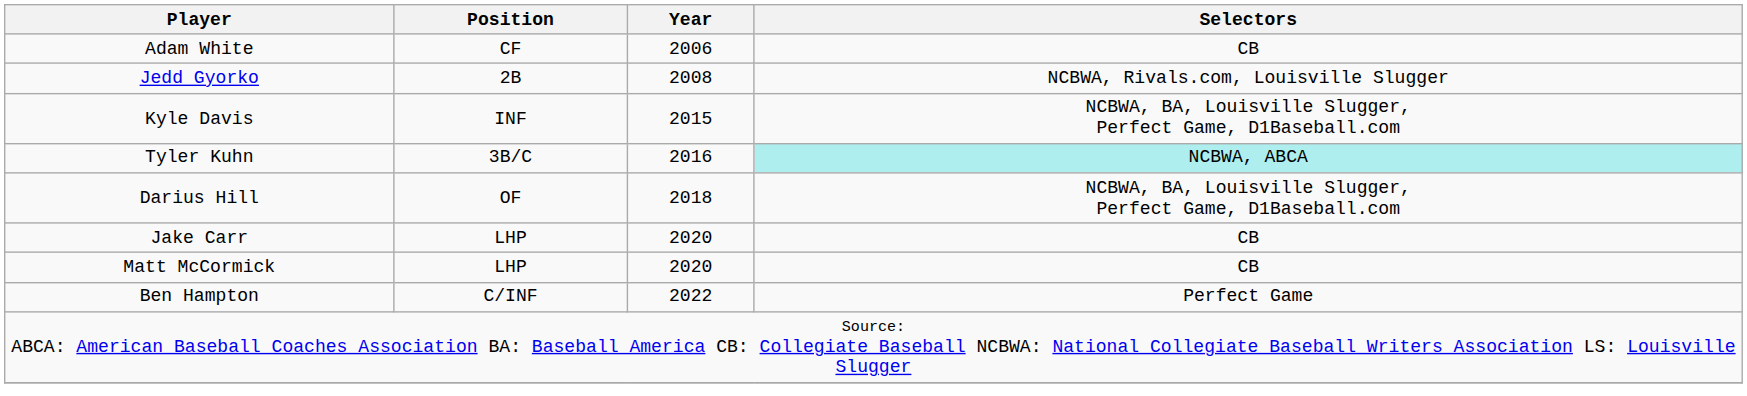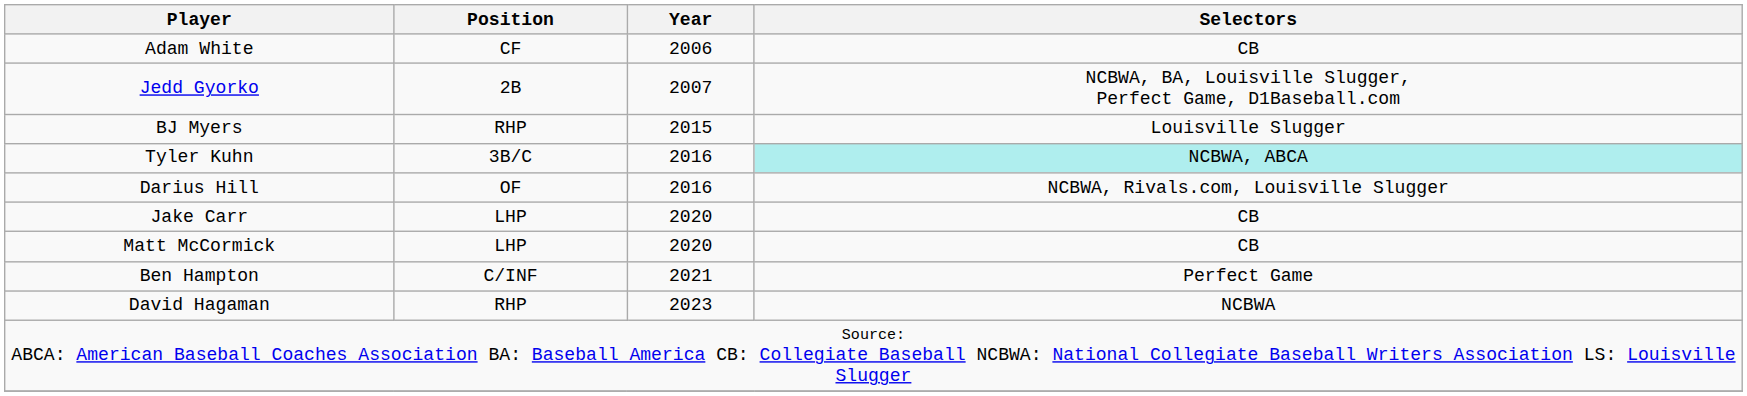(691, 78) 2008 -> (691, 89) 2007
(1248, 78) NCBWA, Rivals.com, Louisville Slugger -> (1248, 89) NCBWA, BA, Louisville Slugger, Perfect Game, D1Baseball.com
- row: (199, 118)
+ row: (199, 129)
(691, 198) 2018 -> (691, 188) 2016
(1248, 198) NCBWA, BA, Louisville Slugger, Perfect Game, D1Baseball.com -> (1248, 188) NCBWA, Rivals.com, Louisville Slugger
(691, 297) 2022 -> (691, 276) 2021
+ row: (199, 305)
